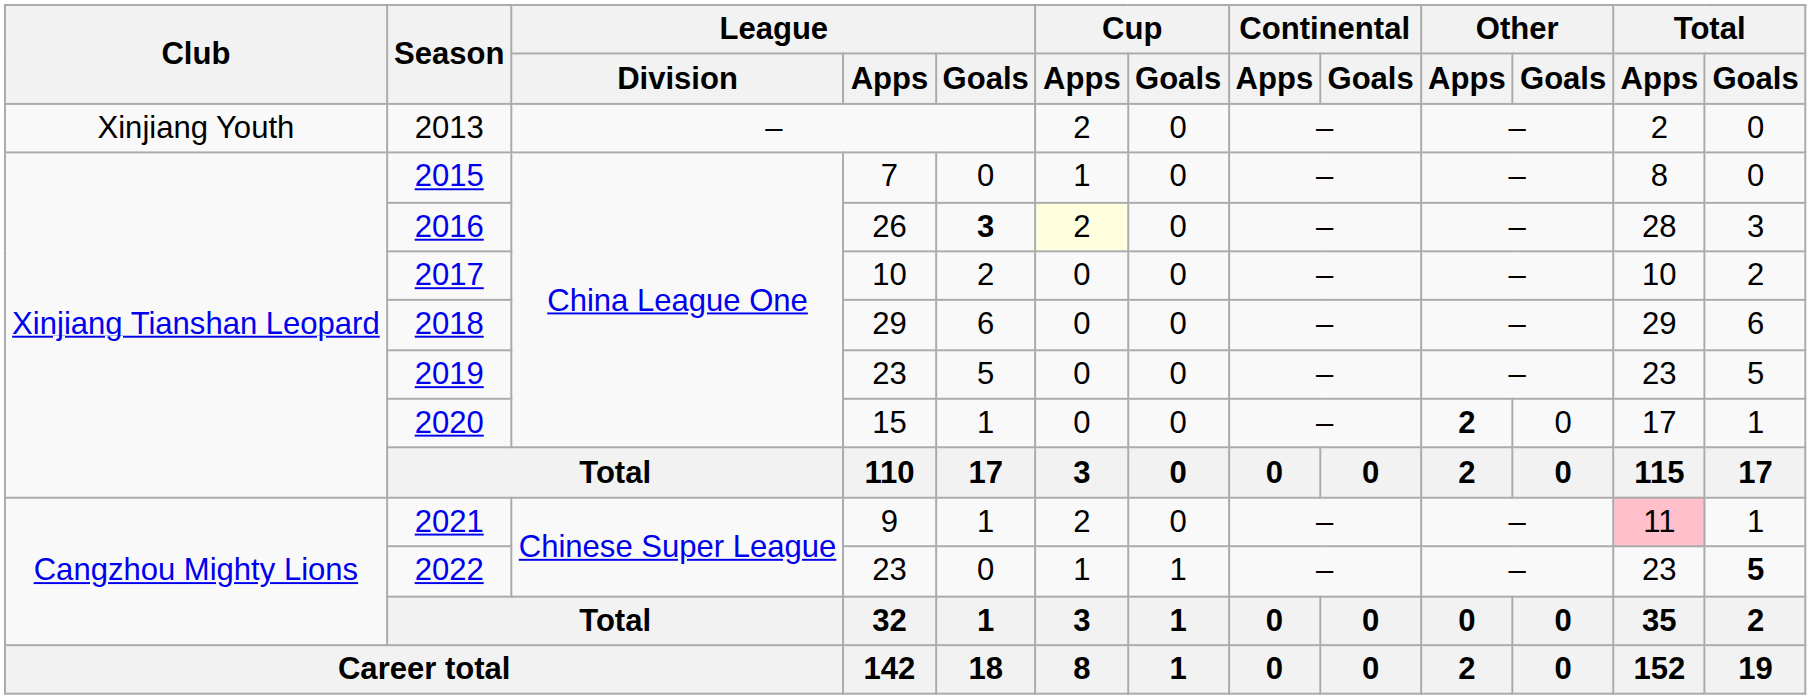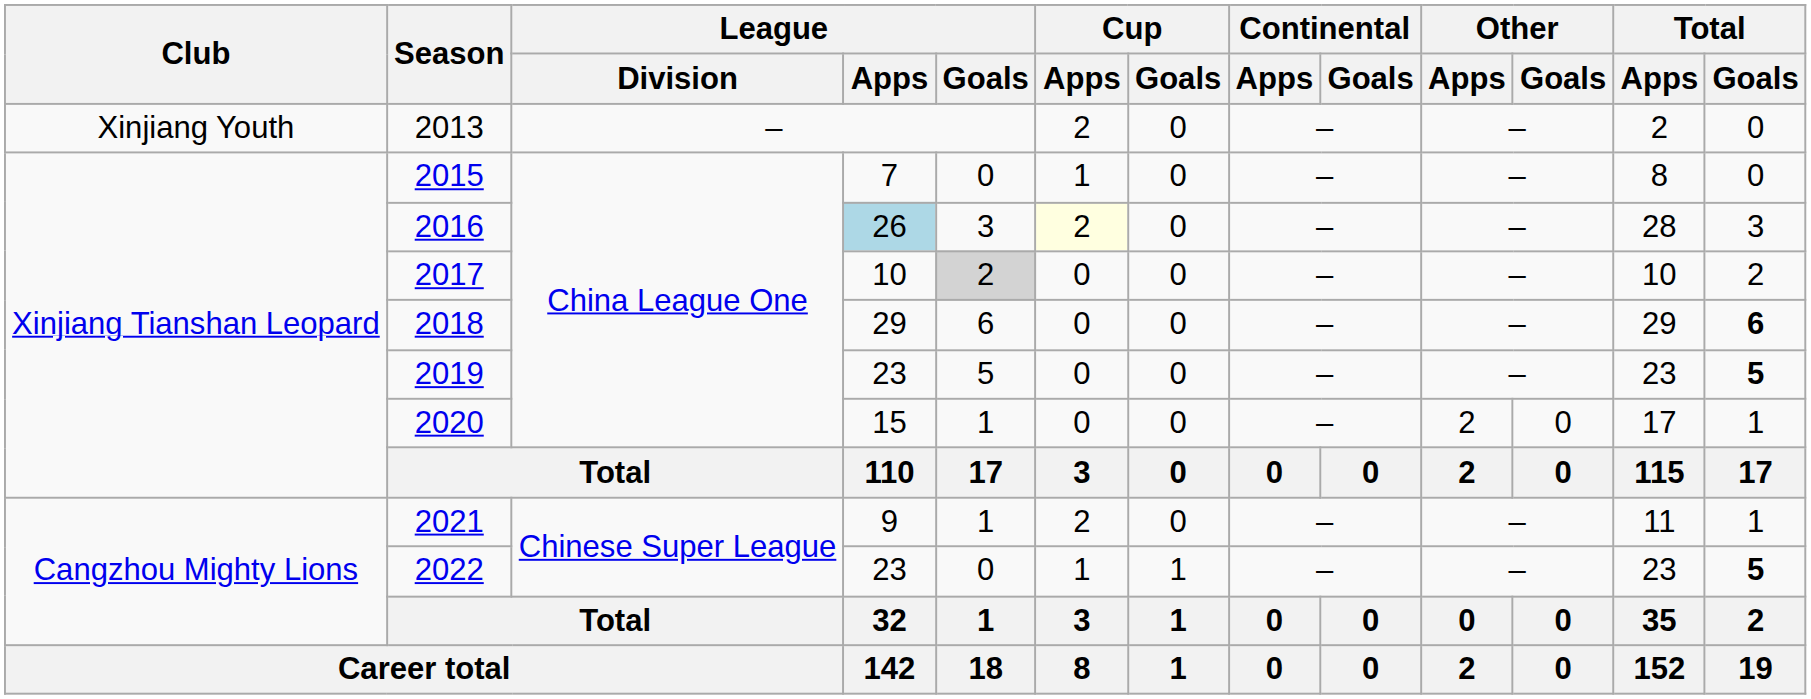(889, 226) no background -> (889, 226) lightblue background
(986, 226) bold -> (986, 226) normal
(986, 275) no background -> (986, 275) lightgrey background
(1756, 324) normal -> (1756, 324) bold
(1756, 373) normal -> (1756, 373) bold
(1467, 422) bold -> (1467, 422) normal
(1659, 521) pink background -> (1659, 521) no background
